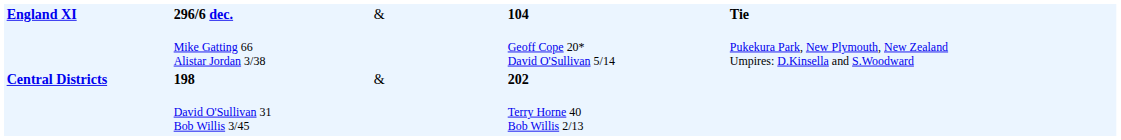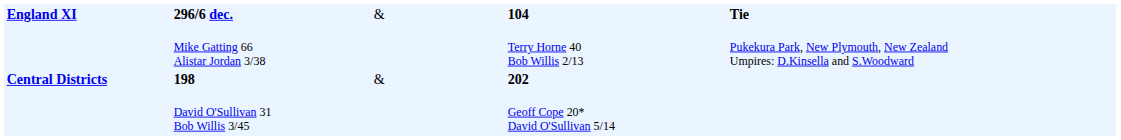(561, 54) Geoff Cope 20* David O'Sullivan 5/14 -> (546, 54) Terry Horne 40 Bob Willis 2/13
(546, 119) Terry Horne 40 Bob Willis 2/13 -> (561, 119) Geoff Cope 20* David O'Sullivan 5/14
